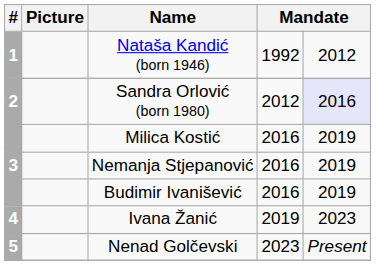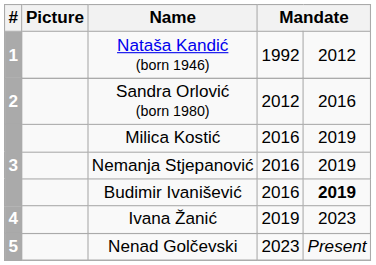(337, 101) lavender background -> (337, 101) no background
(337, 192) normal -> (337, 192) bold
